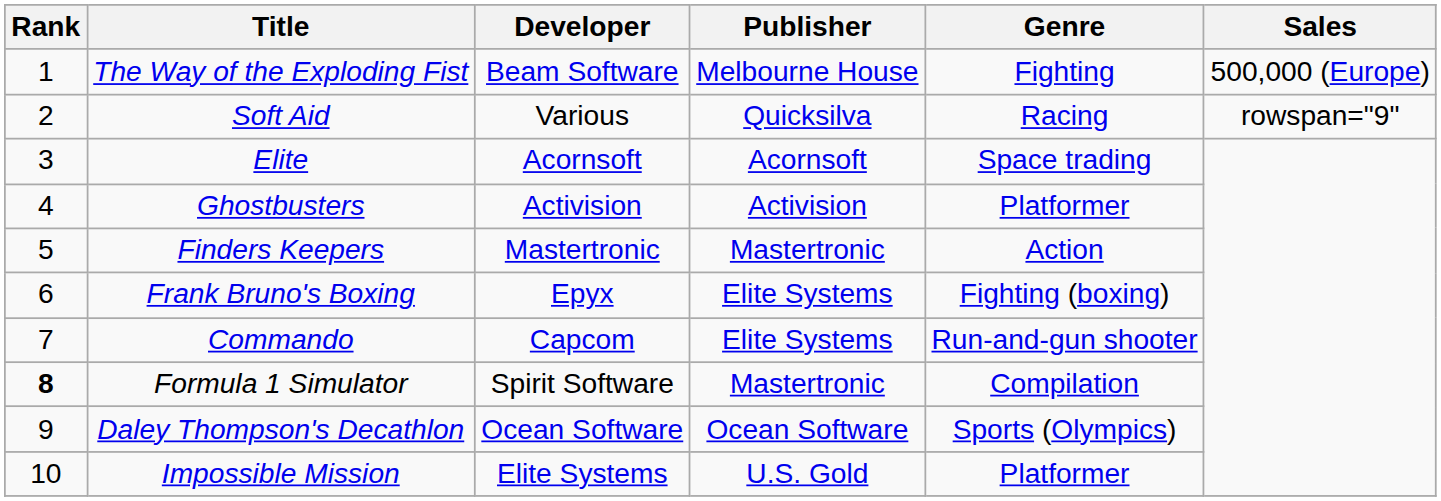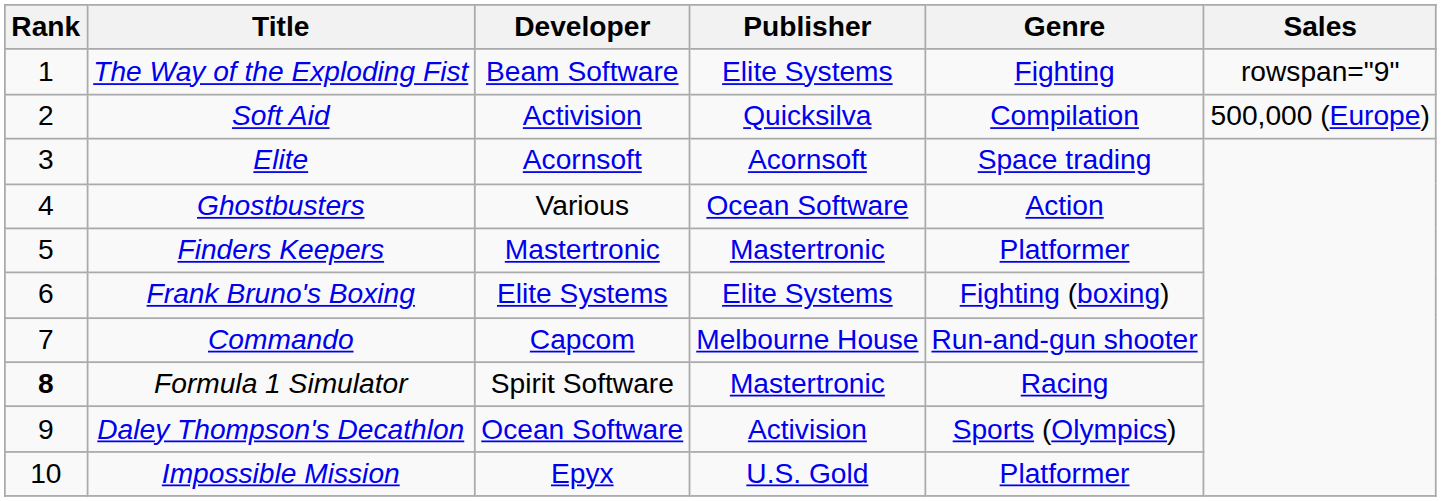(807, 71) Melbourne House -> (807, 71) Elite Systems
(1320, 71) 500,000 (Europe) -> (1320, 71) rowspan="9"
(582, 116) Various -> (582, 116) Activision
(1065, 116) Racing -> (1065, 116) Compilation
(1320, 116) rowspan="9" -> (1320, 116) 500,000 (Europe)
(582, 205) Activision -> (582, 205) Various
(807, 205) Activision -> (807, 205) Ocean Software
(1065, 205) Platformer -> (1065, 205) Action
(1065, 250) Action -> (1065, 250) Platformer
(582, 294) Epyx -> (582, 294) Elite Systems
(807, 339) Elite Systems -> (807, 339) Melbourne House
(1065, 384) Compilation -> (1065, 384) Racing
(807, 428) Ocean Software -> (807, 428) Activision
(582, 473) Elite Systems -> (582, 473) Epyx
